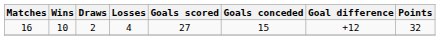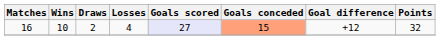(185, 28) no background -> (185, 28) lavender background
(263, 28) no background -> (263, 28) lightsalmon background
